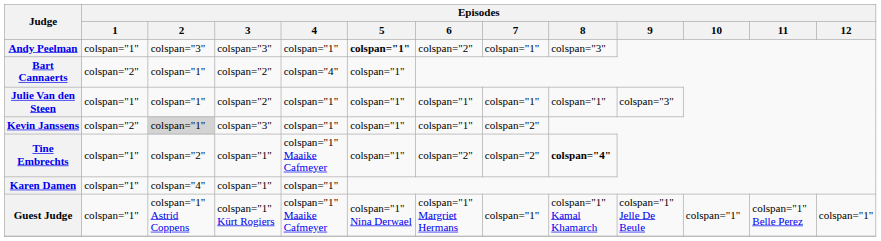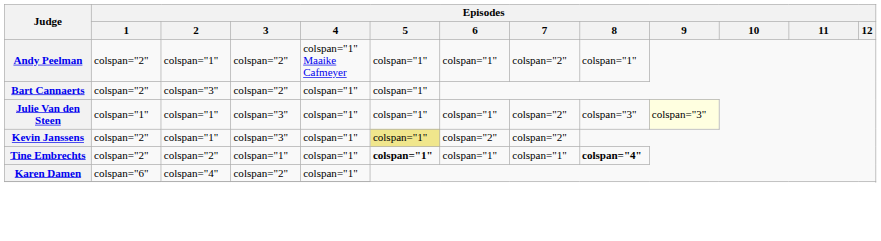(111, 48) colspan="1" -> (121, 60) colspan="2"
(178, 48) colspan="3" -> (191, 60) colspan="1"
(244, 48) colspan="3" -> (261, 60) colspan="2"
(311, 48) colspan="1" -> (330, 60) colspan="1" Maaike Cafmeyer
(380, 48) bold -> (400, 60) normal
(445, 48) colspan="2" -> (470, 60) colspan="1"
(512, 48) colspan="1" -> (540, 60) colspan="2"
(578, 48) colspan="3" -> (609, 60) colspan="1"
(178, 71) colspan="1" -> (191, 90) colspan="3"
(311, 71) colspan="4" -> (330, 90) colspan="1"
(244, 101) colspan="2" -> (261, 114) colspan="3"
(512, 101) colspan="1" -> (540, 114) colspan="2"
(578, 101) colspan="1" -> (609, 114) colspan="3"
(647, 101) no background -> (679, 114) lightyellow background
(178, 125) lightgrey background -> (191, 138) no background
(377, 125) no background -> (400, 138) khaki background
(445, 125) colspan="1" -> (470, 138) colspan="2"
(111, 155) colspan="1" -> (121, 155) colspan="2"
(311, 155) colspan="1" Maaike Cafmeyer -> (330, 155) colspan="1"
(377, 155) normal -> (403, 155) bold
(445, 155) colspan="2" -> (470, 155) colspan="1"
(512, 155) colspan="2" -> (540, 155) colspan="1"
(111, 185) colspan="1" -> (121, 173) colspan="6"
(244, 185) colspan="1" -> (261, 173) colspan="2"
- row: (43, 215)
